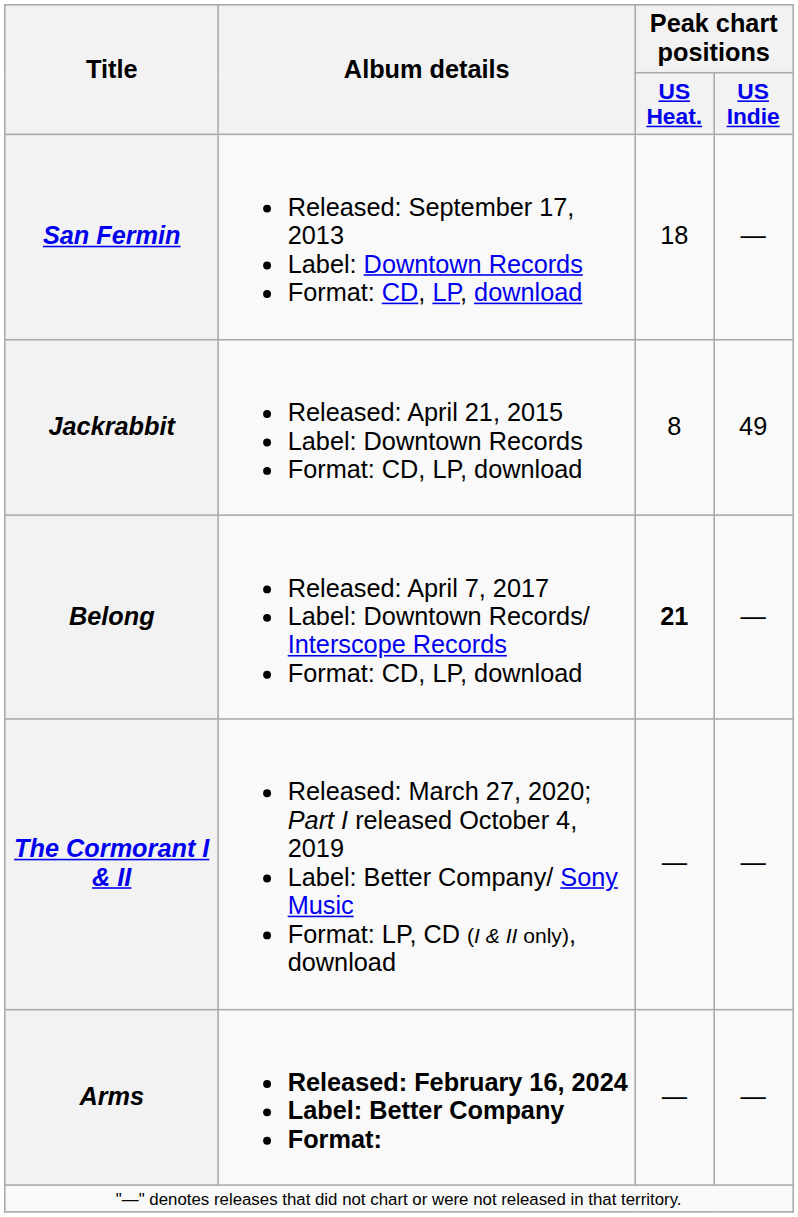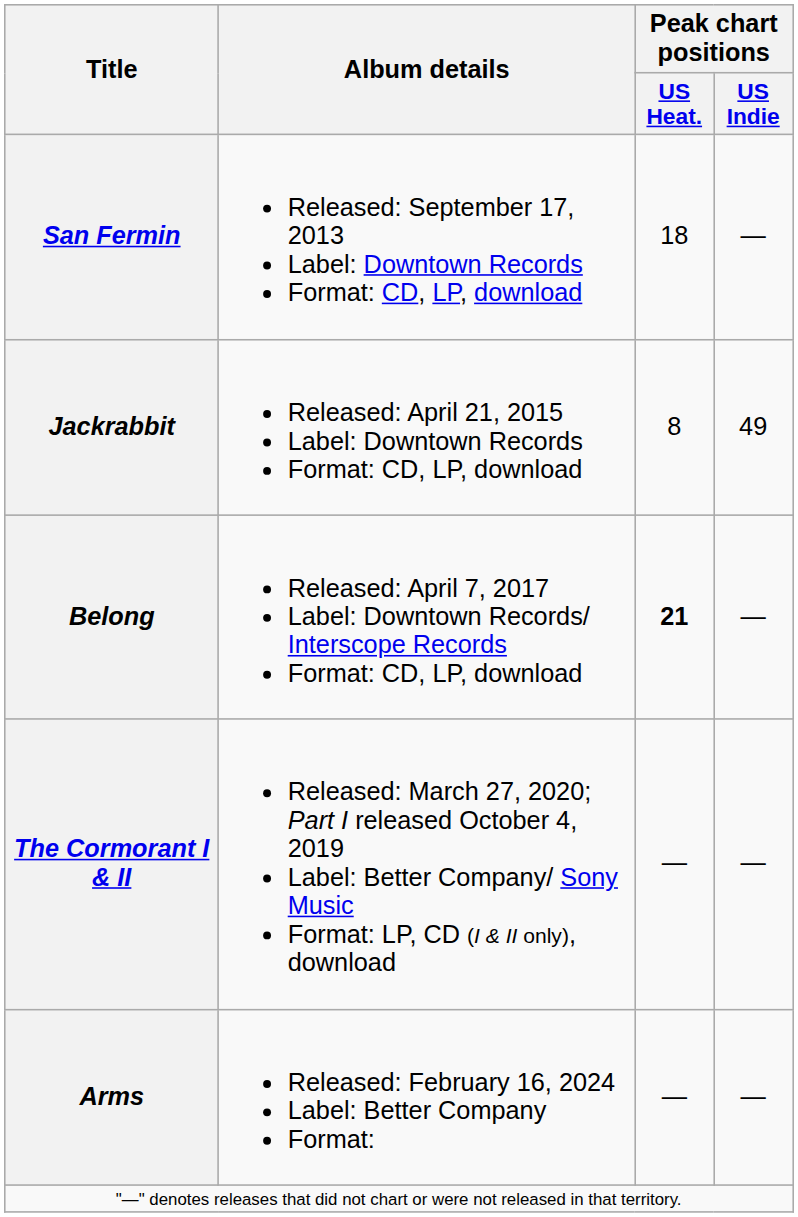(427, 1111) bold -> (427, 1111) normal
